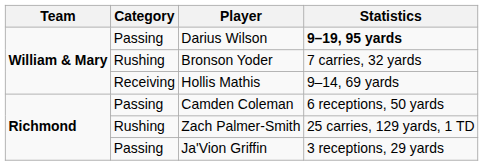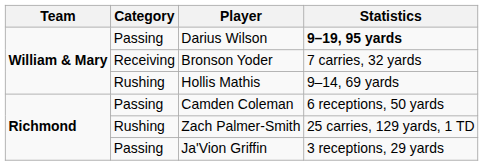(139, 60) Rushing -> (144, 60) Receiving
(144, 82) Receiving -> (139, 82) Rushing
